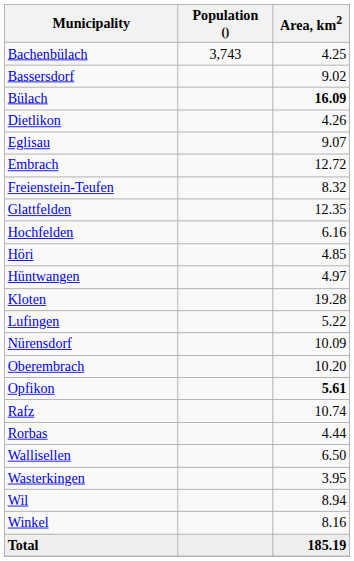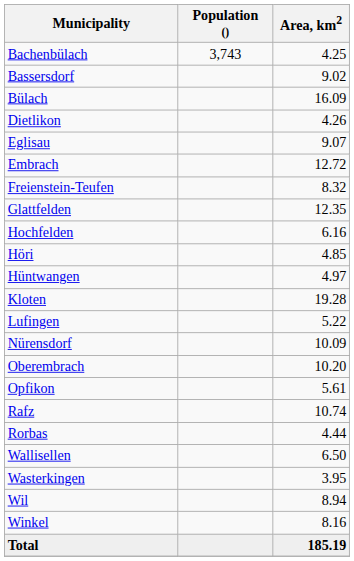(330, 98) bold -> (330, 98) normal
(334, 388) bold -> (334, 388) normal
